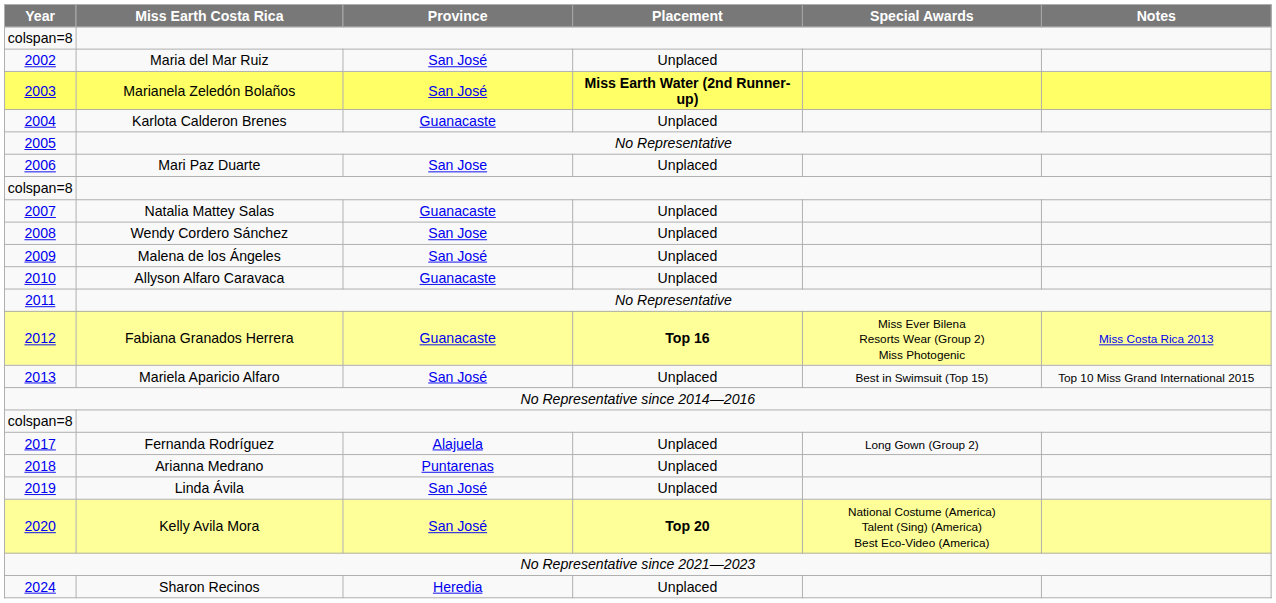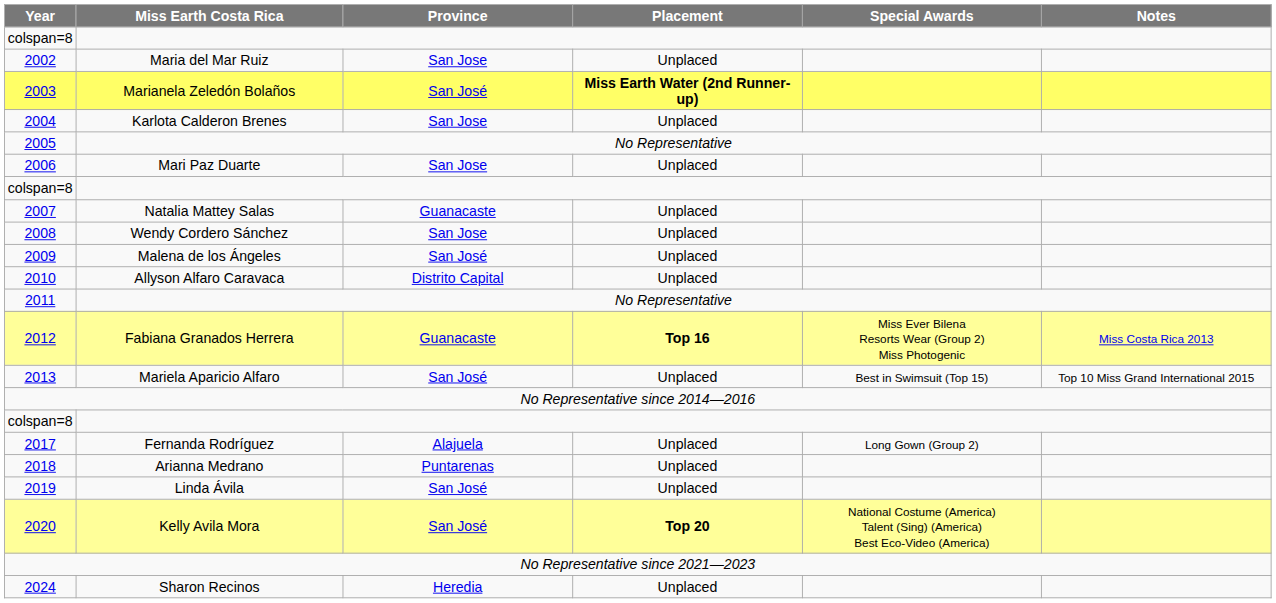(458, 61) San José -> (458, 61) San Jose
(458, 121) Guanacaste -> (458, 121) San Jose
(458, 278) Guanacaste -> (458, 278) Distrito Capital
